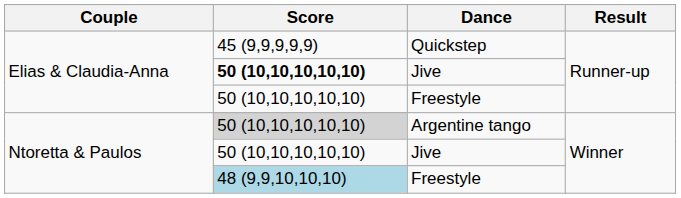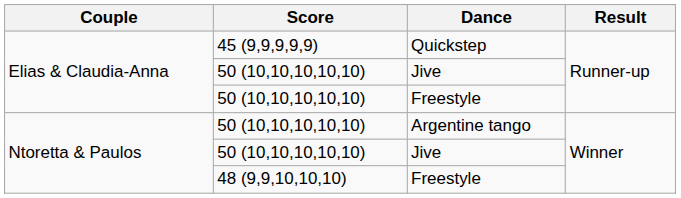(291, 71) bold -> (291, 71) normal
(291, 125) lightgrey background -> (291, 125) no background
(282, 179) lightblue background -> (282, 179) no background
